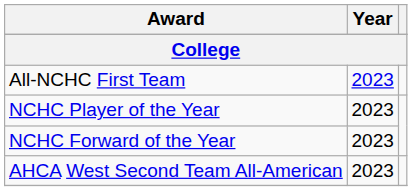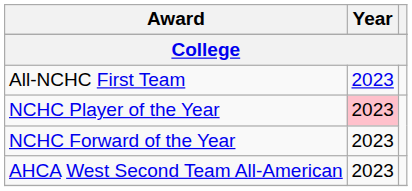(373, 110) no background -> (373, 110) pink background
